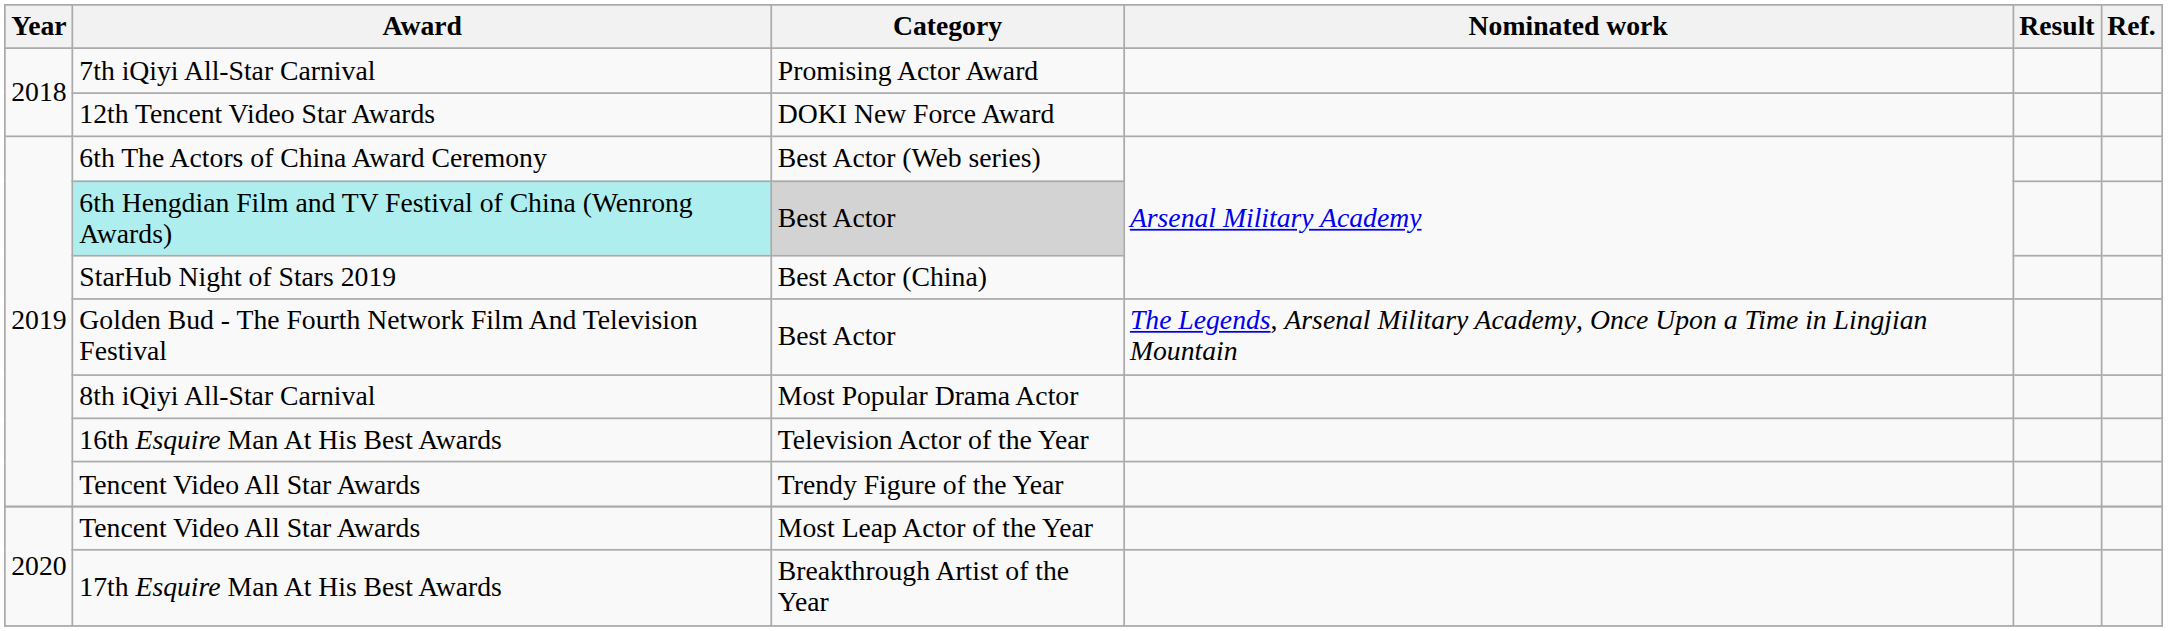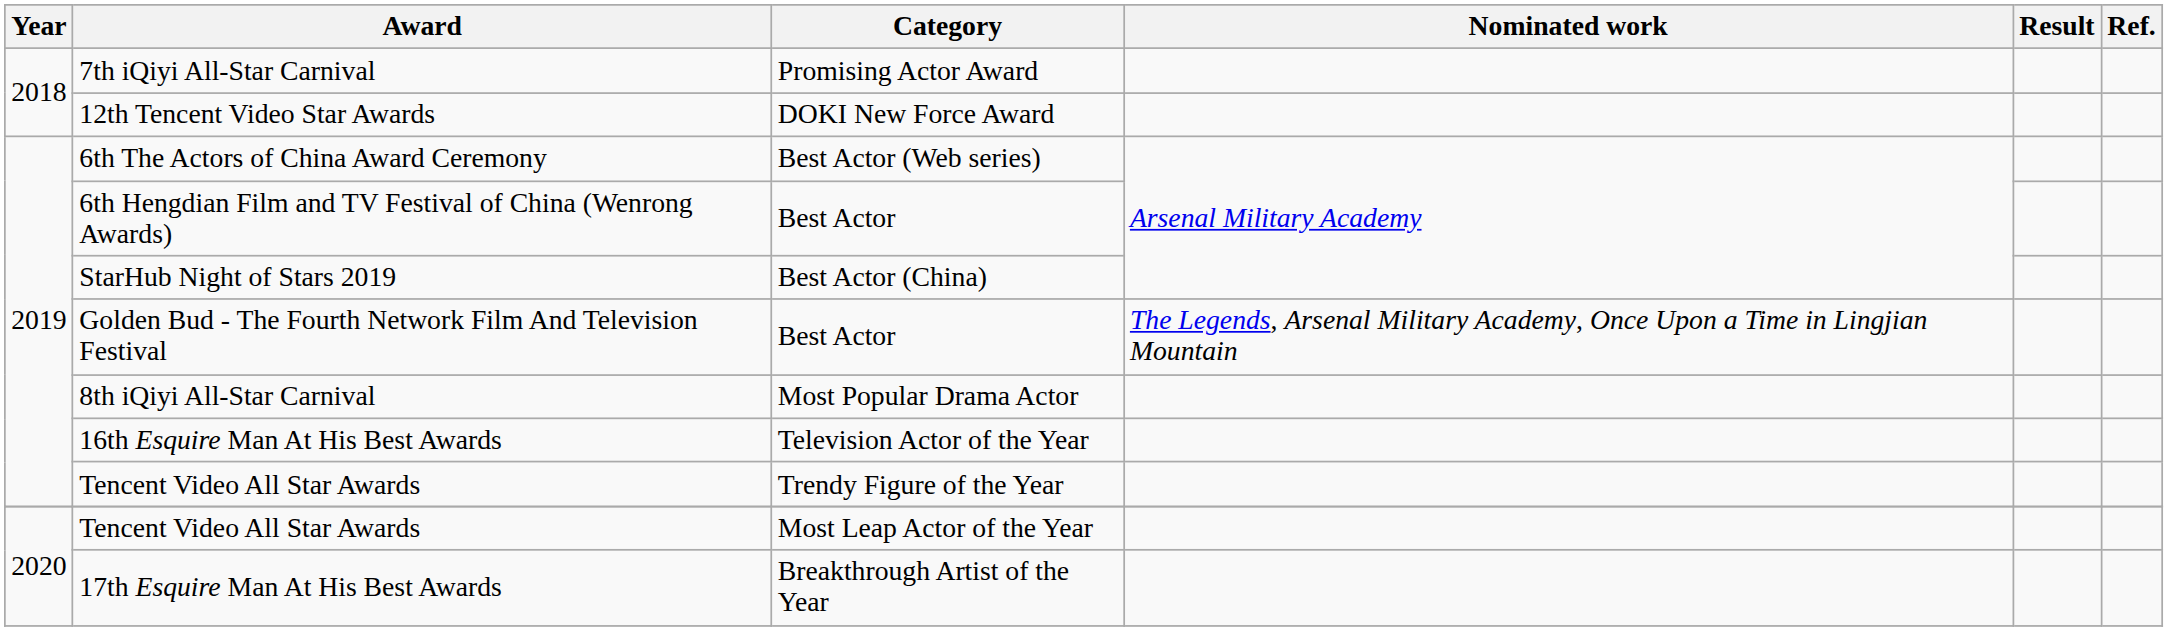(386, 217) paleturquoise background -> (386, 217) no background
(837, 217) lightgrey background -> (837, 217) no background
